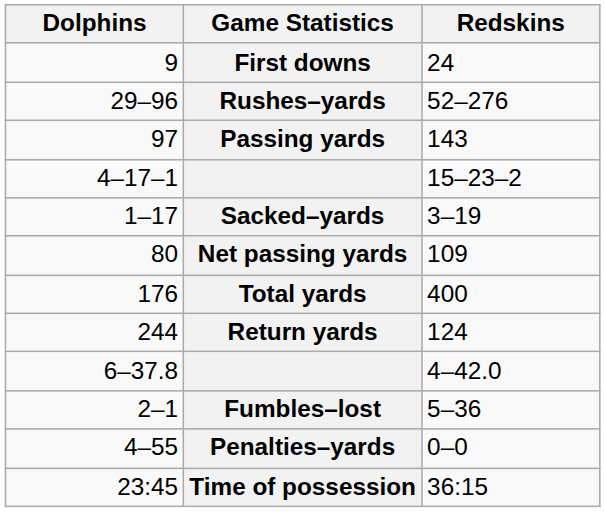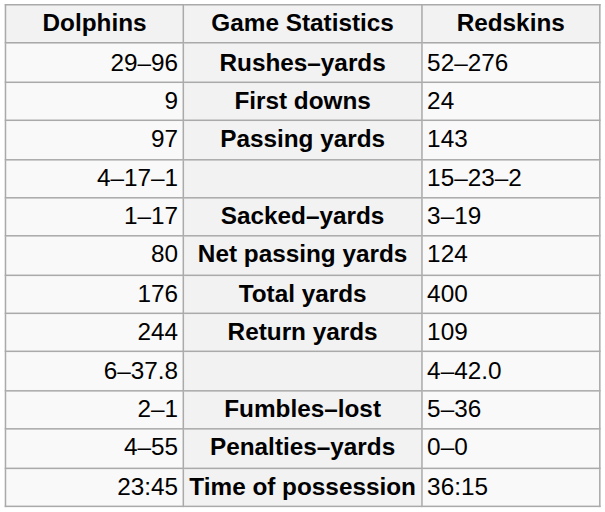rows swapped: (171, 62) <-> (144, 100)
(447, 255) 109 -> (447, 255) 124
(447, 332) 124 -> (447, 332) 109
